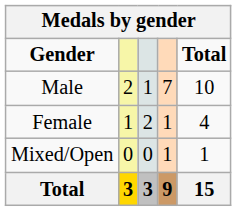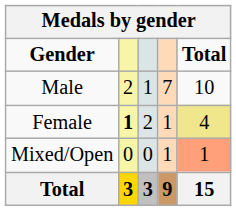(128, 121) normal -> (128, 121) bold
(204, 121) no background -> (204, 121) khaki background
(204, 155) no background -> (204, 155) lightsalmon background
